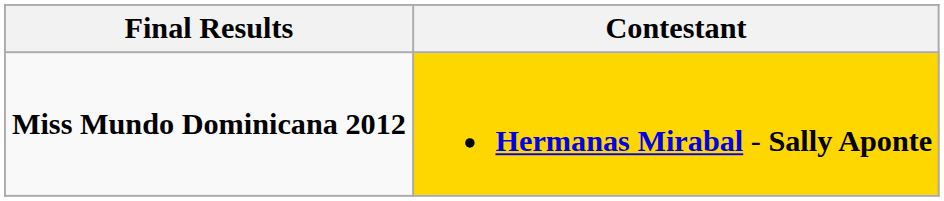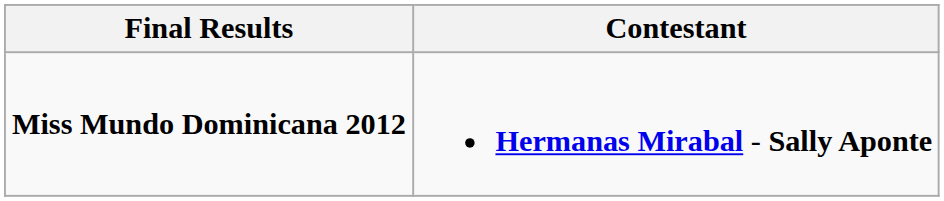(676, 141) gold background -> (676, 141) no background
